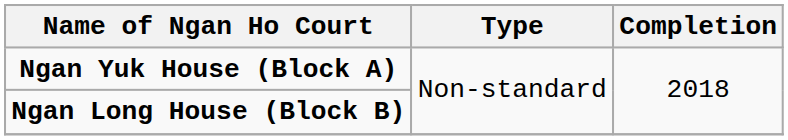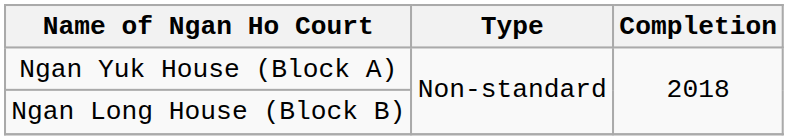(208, 69) bold -> (208, 69) normal
(208, 112) bold -> (208, 112) normal
